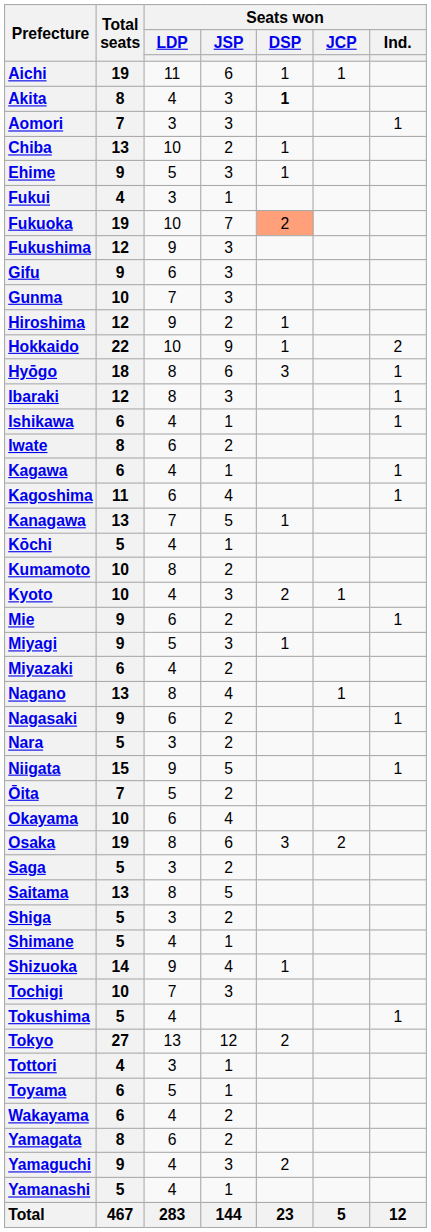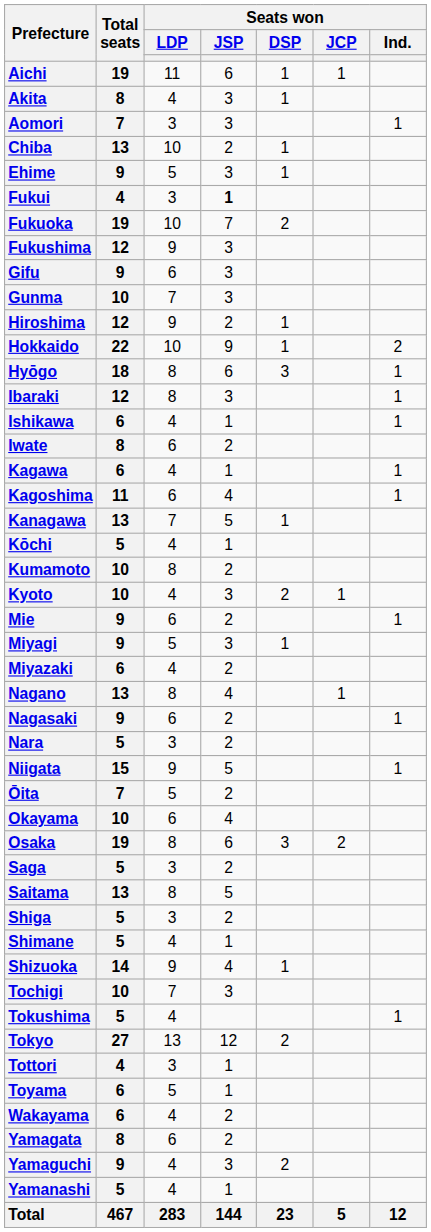(285, 99) bold -> (285, 99) normal
(229, 198) normal -> (229, 198) bold
(285, 223) lightsalmon background -> (285, 223) no background
